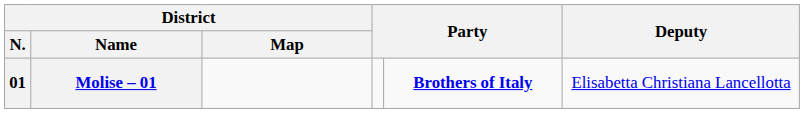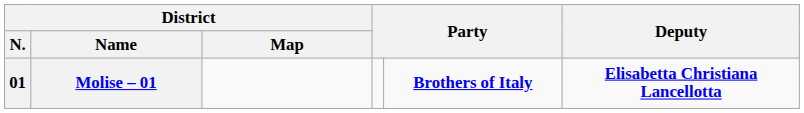(681, 82) normal -> (681, 82) bold
